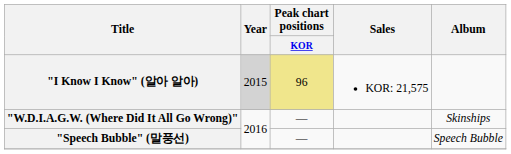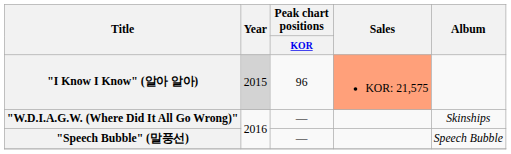(302, 82) khaki background -> (302, 82) no background
(382, 89) no background -> (382, 89) lightsalmon background
